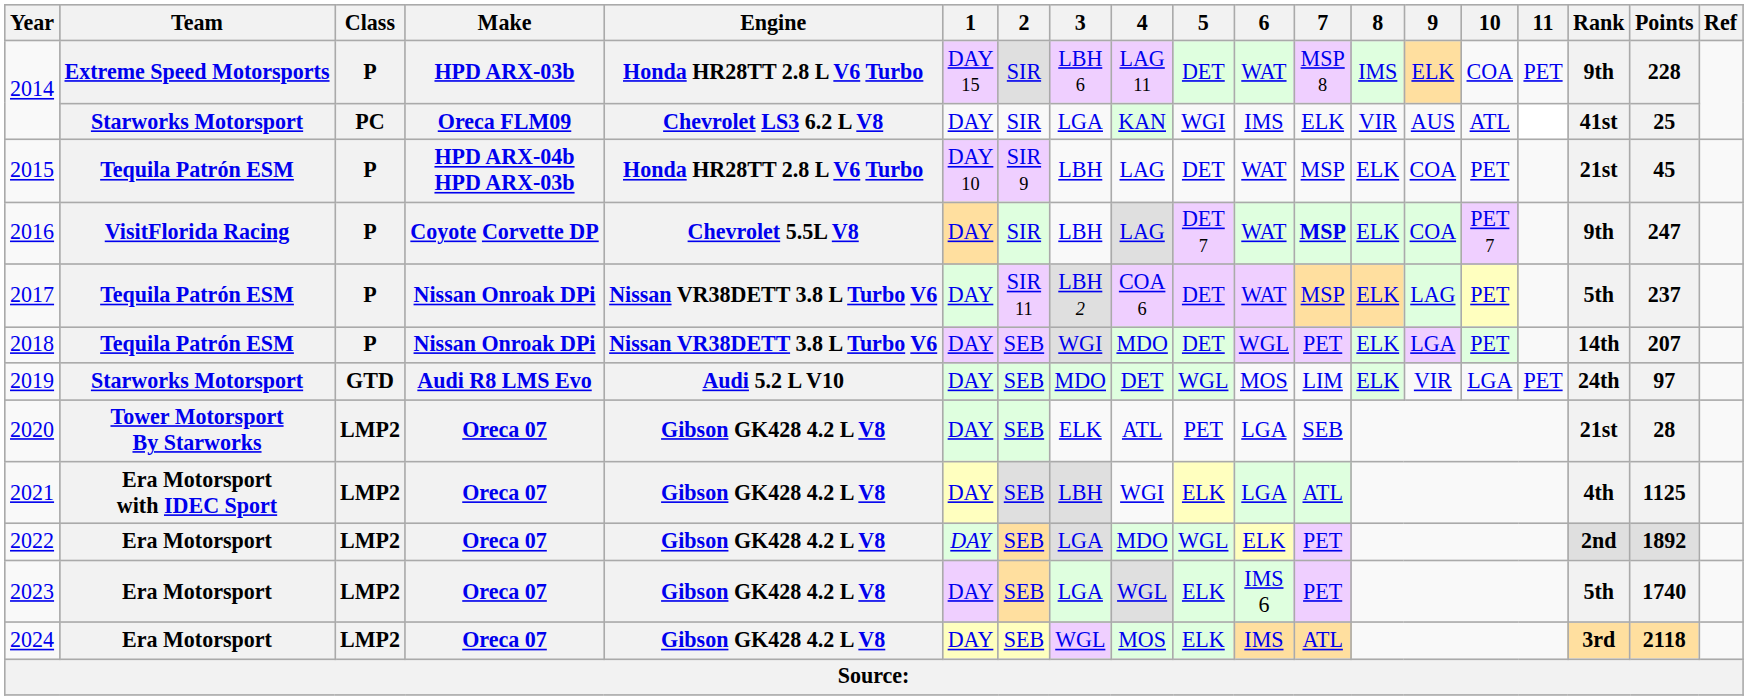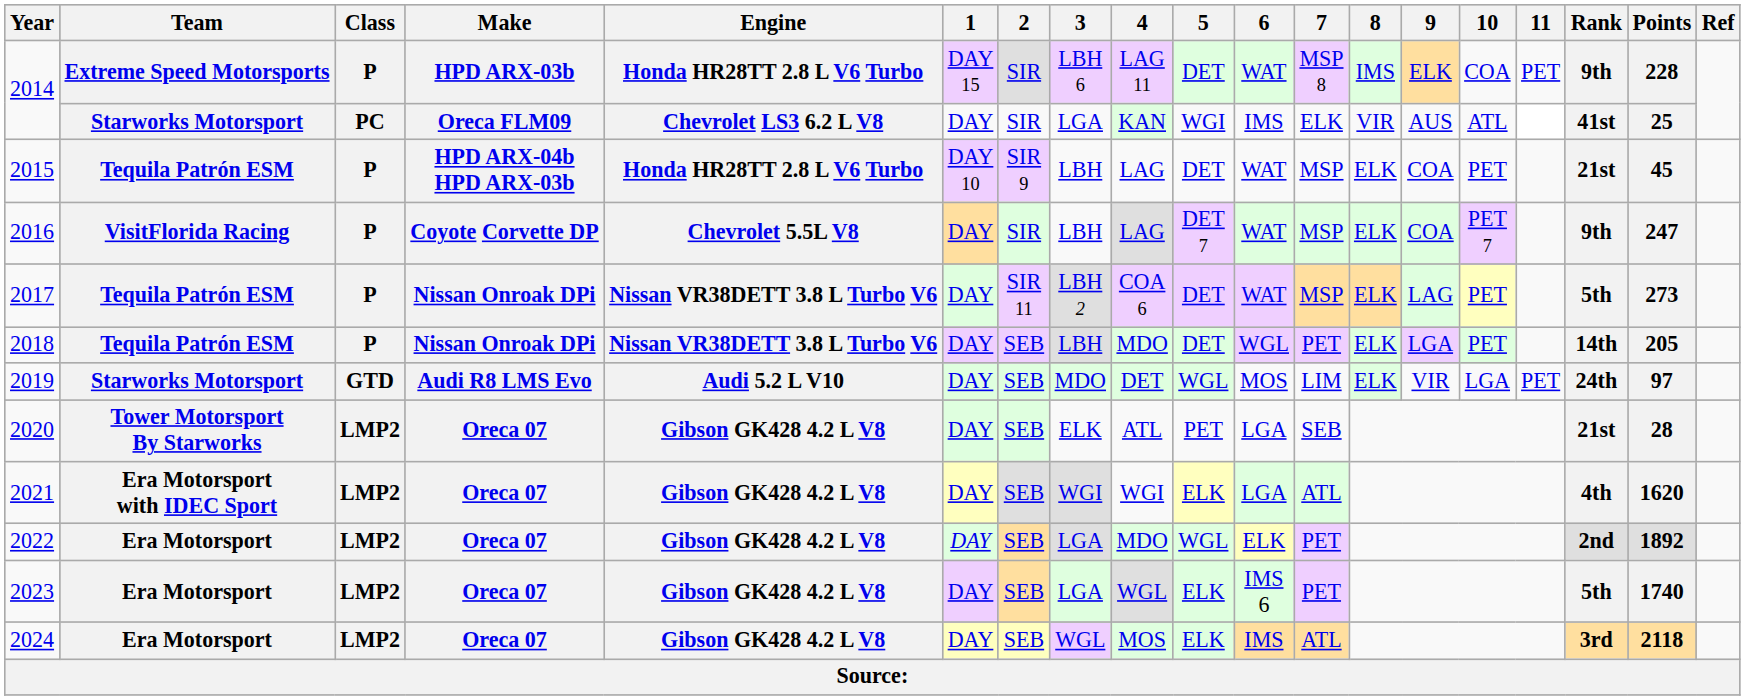(1323, 232) bold -> (1321, 232) normal
(1664, 294) 237 -> (1662, 294) 273
(1080, 344) WGI -> (1080, 344) LBH
(1664, 344) 207 -> (1662, 344) 205
(1080, 491) LBH -> (1080, 491) WGI
(1664, 491) 1125 -> (1662, 491) 1620
